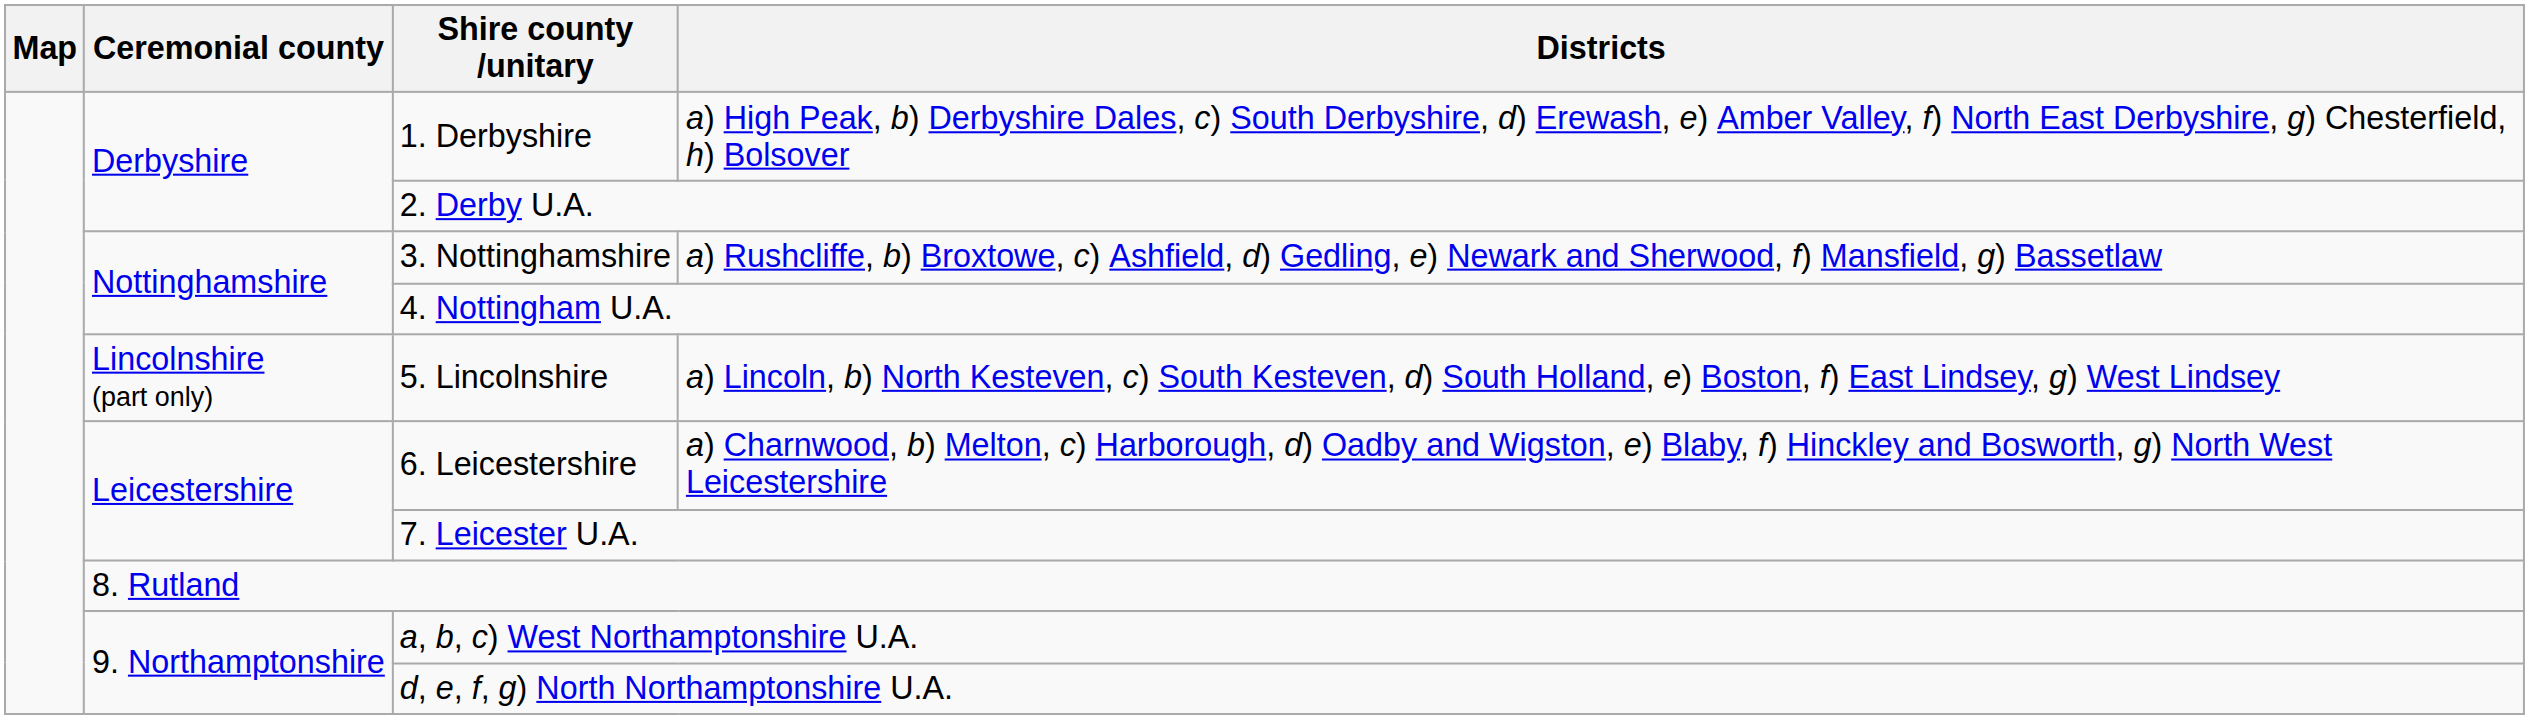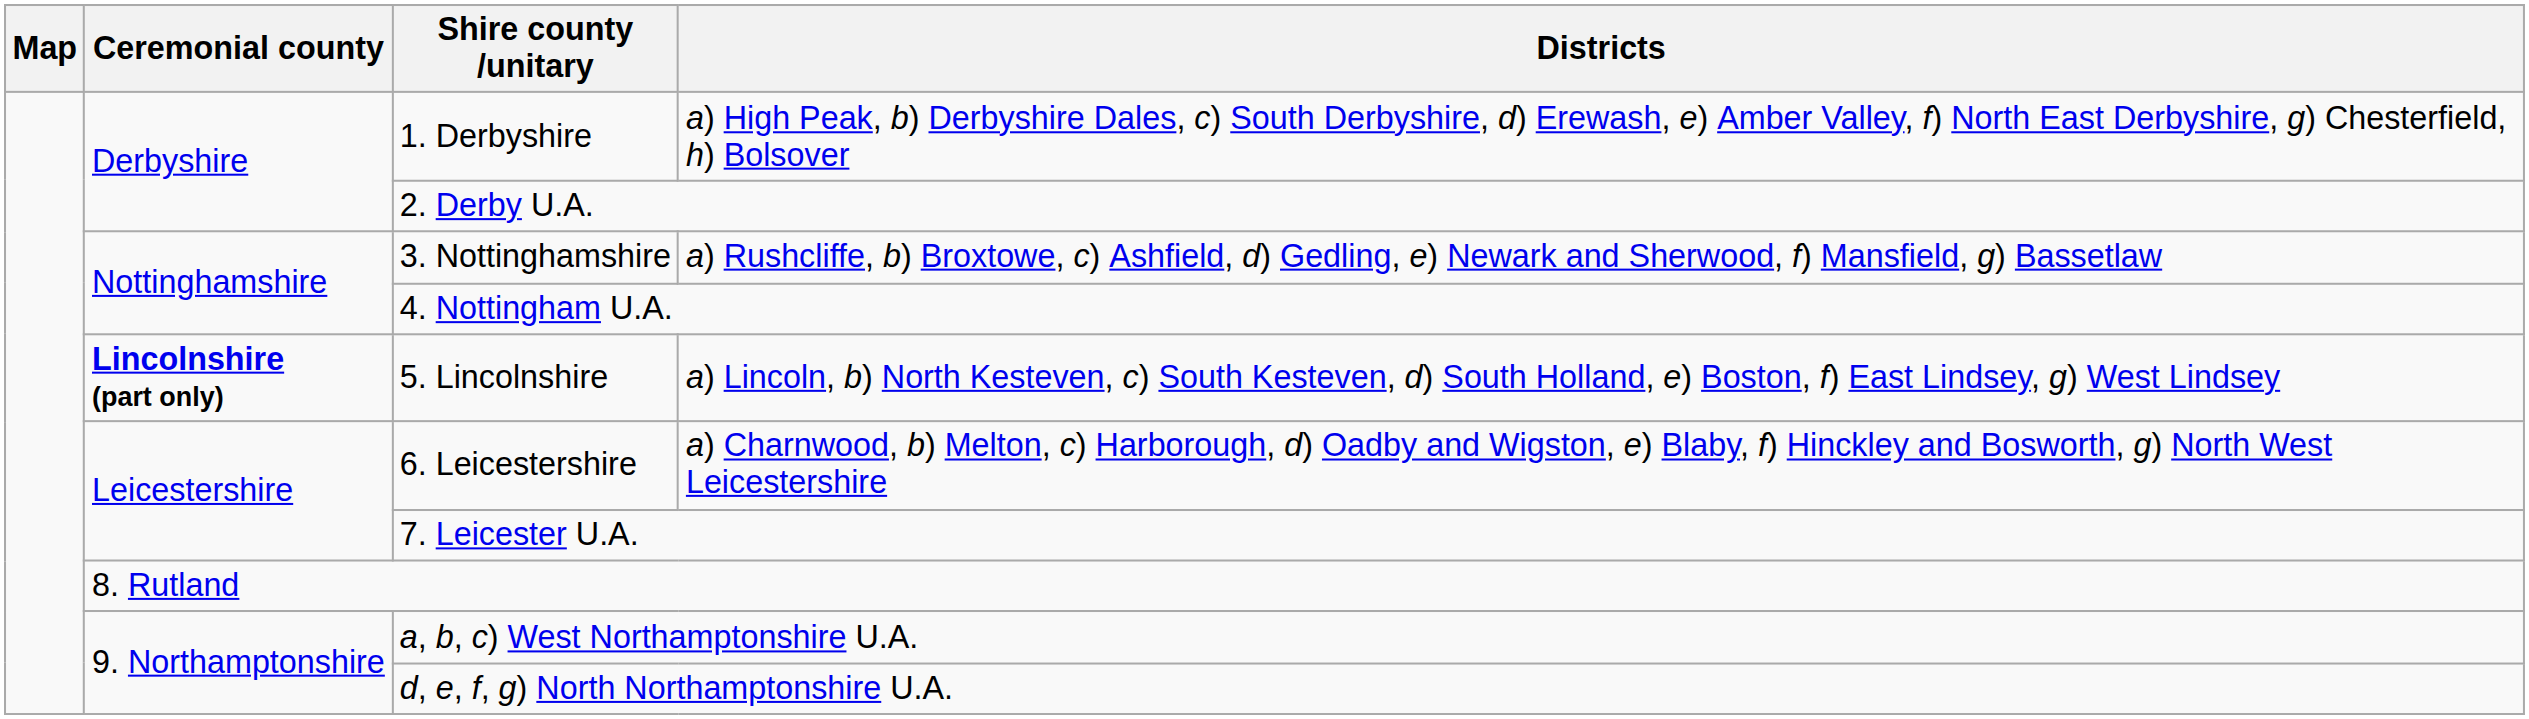(178, 377) normal -> (188, 377) bold
